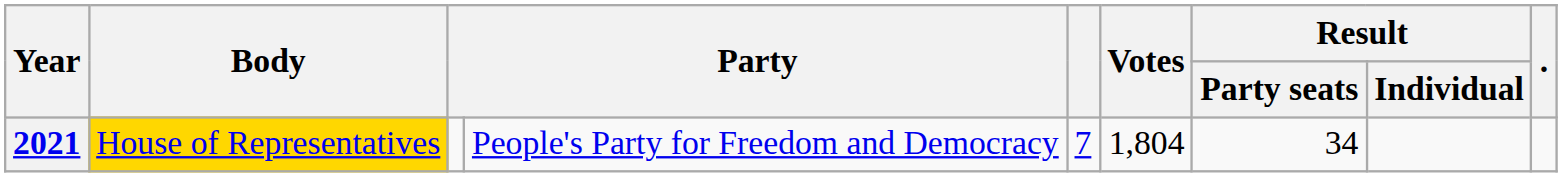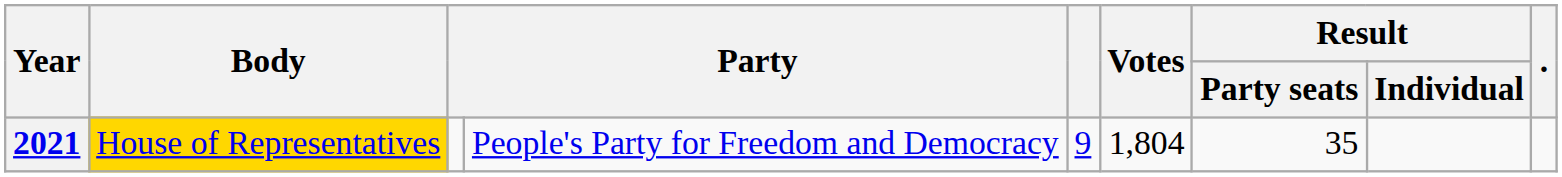(1083, 143) 7 -> (1083, 143) 9
(1342, 143) 34 -> (1342, 143) 35
